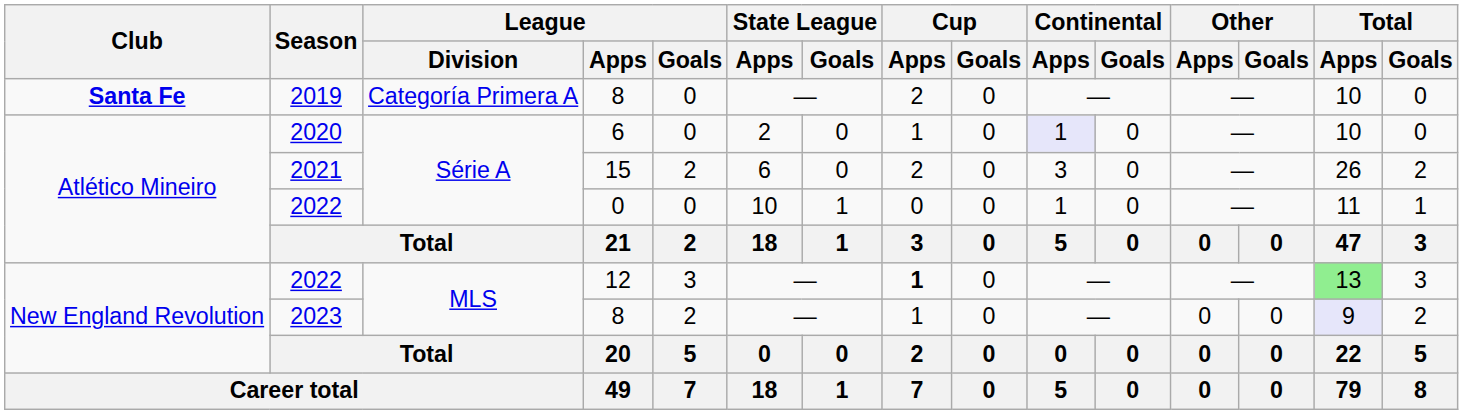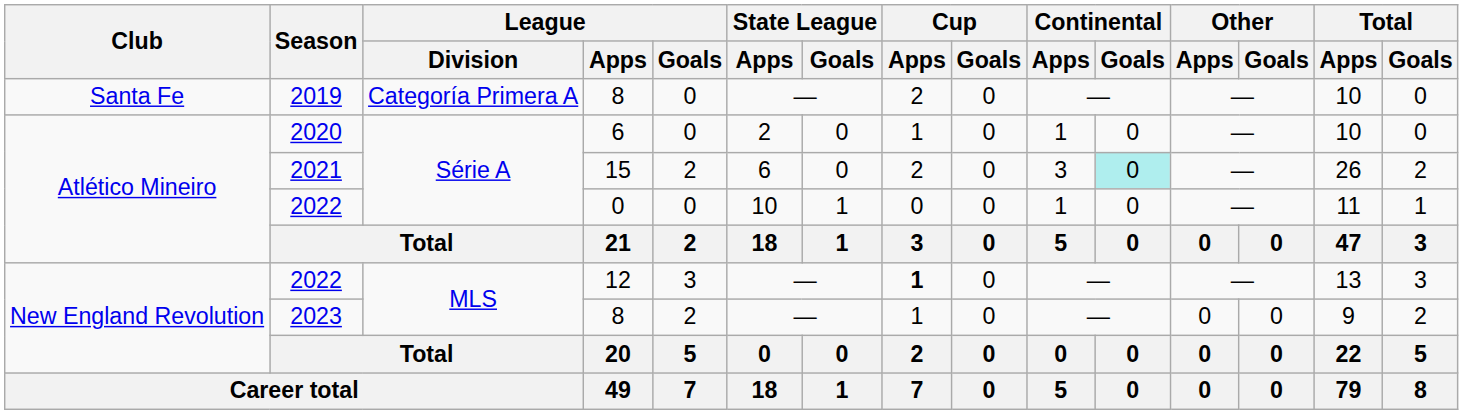(137, 96) bold -> (137, 96) normal
(1061, 133) lavender background -> (1061, 133) no background
(1133, 170) no background -> (1133, 170) paleturquoise background
(1349, 280) lightgreen background -> (1349, 280) no background
(1349, 317) lavender background -> (1349, 317) no background
